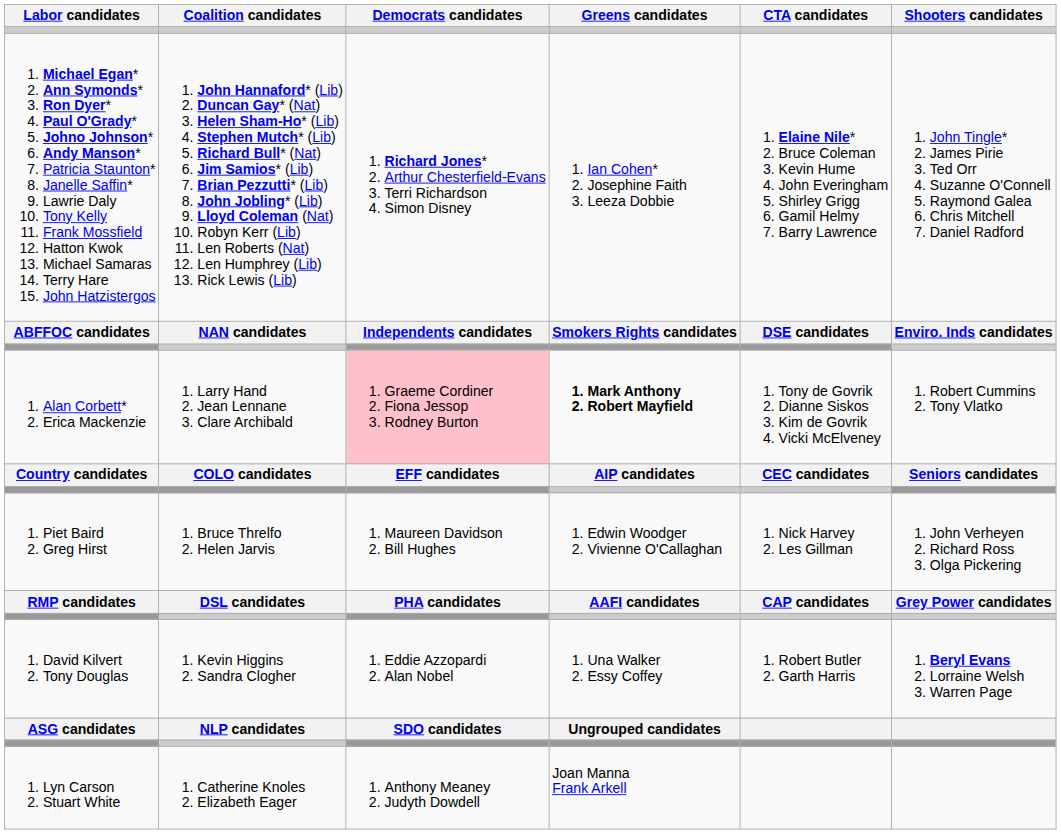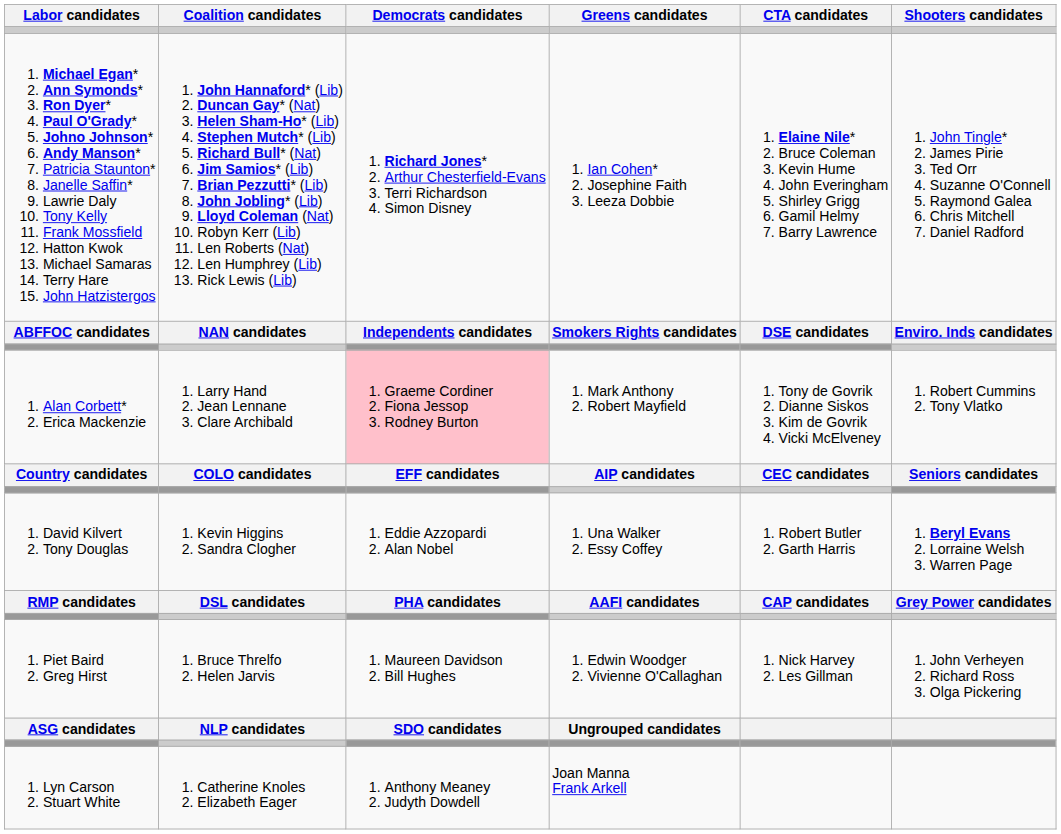(645, 399) bold -> (645, 399) normal
rows swapped: (82, 669) <-> (82, 542)
